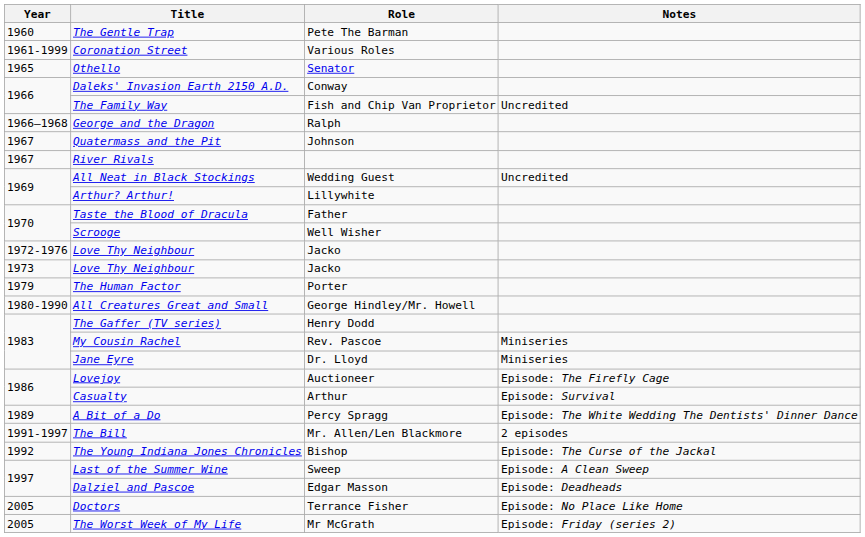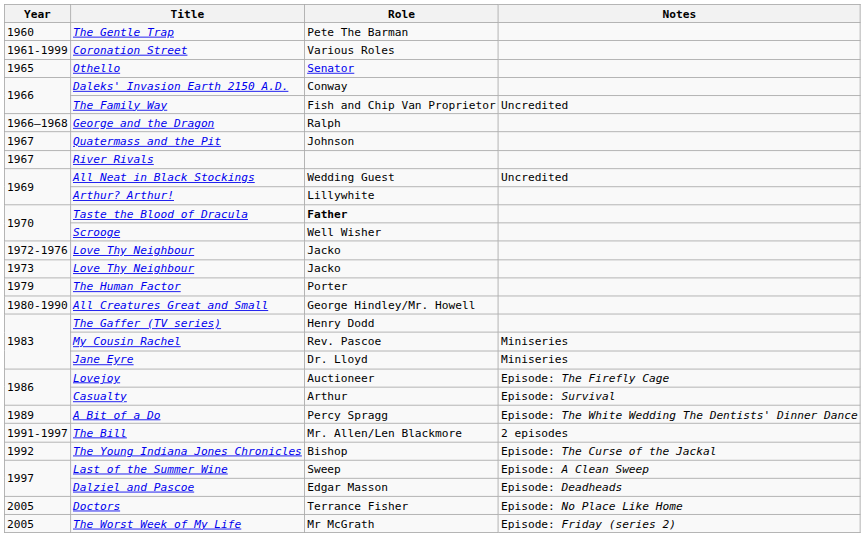(327, 214) normal -> (327, 214) bold
